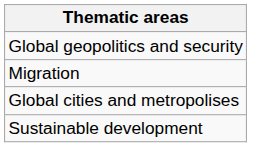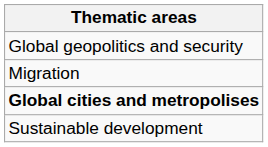(124, 100) normal -> (134, 100) bold
